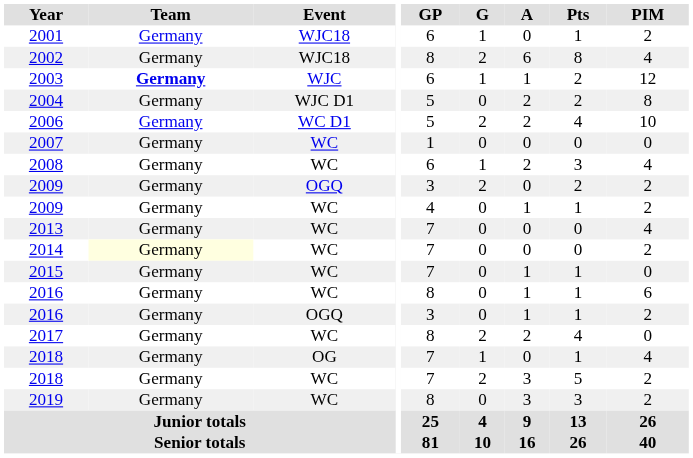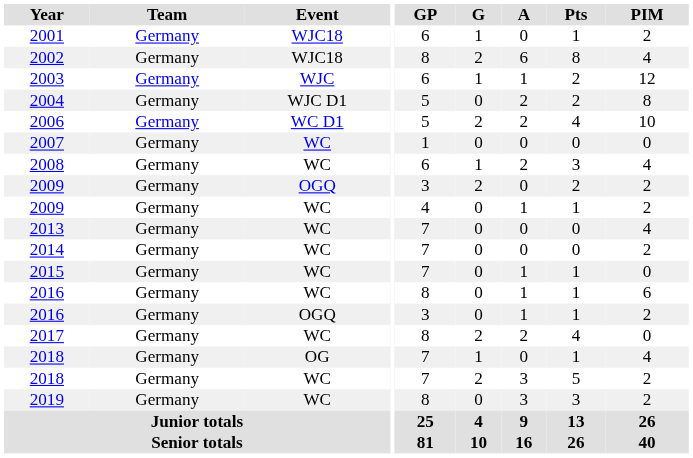(171, 78) bold -> (167, 78) normal
(171, 250) lightyellow background -> (167, 250) no background
